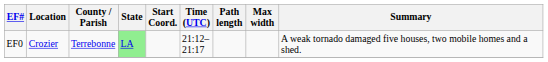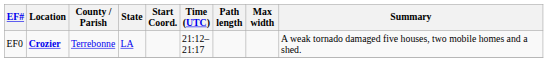(43, 44) normal -> (45, 44) bold
(127, 44) lightgreen background -> (127, 44) no background
